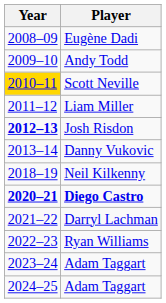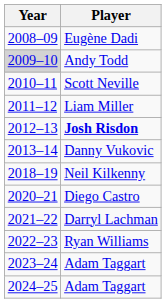(33, 60) no background -> (33, 60) lightgrey background
(32, 83) gold background -> (32, 83) no background
(33, 128) bold -> (33, 128) normal
(99, 128) normal -> (101, 128) bold
(33, 196) bold -> (33, 196) normal
(104, 196) bold -> (102, 196) normal
